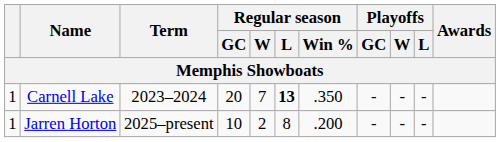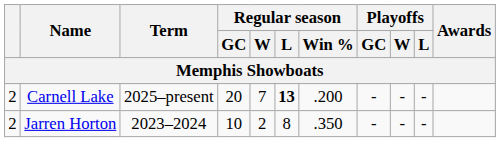(13, 96) 1 -> (13, 96) 2
(169, 96) 2023–2024 -> (169, 96) 2025–present
(328, 96) .350 -> (328, 96) .200
(13, 123) 1 -> (13, 123) 2
(169, 123) 2025–present -> (169, 123) 2023–2024
(328, 123) .200 -> (328, 123) .350
